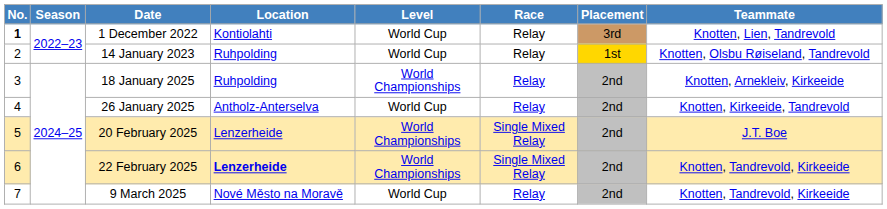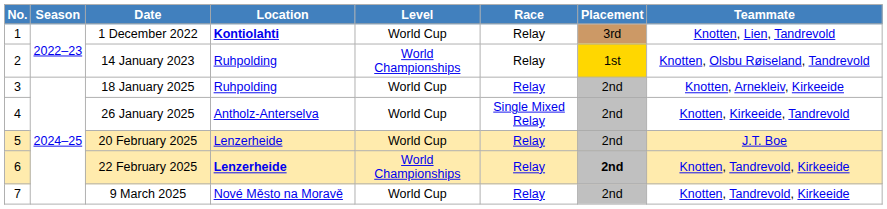(17, 34) bold -> (17, 34) normal
(243, 34) normal -> (246, 34) bold
(417, 53) World Cup -> (417, 60) World Championships
(417, 80) World Championships -> (417, 87) World Cup
(529, 107) Relay -> (529, 114) Single Mixed Relay
(417, 133) World Championships -> (417, 140) World Cup
(529, 133) Single Mixed Relay -> (529, 140) Relay
(529, 167) Single Mixed Relay -> (529, 167) Relay
(612, 167) normal -> (612, 167) bold
